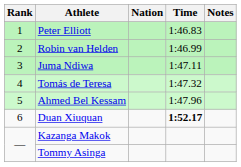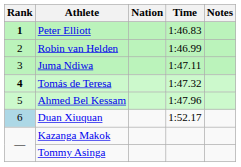(20, 30) normal -> (20, 30) bold
(20, 83) normal -> (20, 83) bold
(20, 118) no background -> (20, 118) lightblue background
(185, 118) bold -> (185, 118) normal
